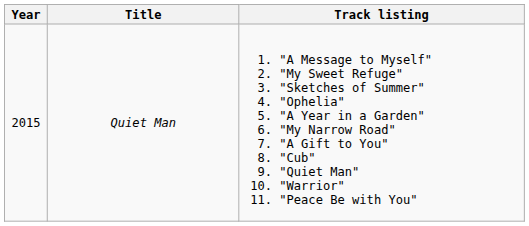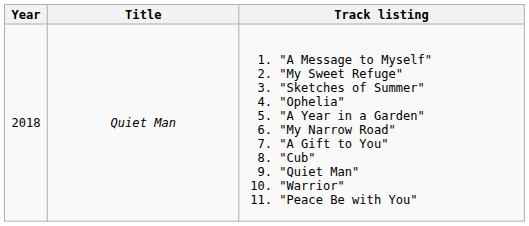(26, 123) 2015 -> (26, 123) 2018
